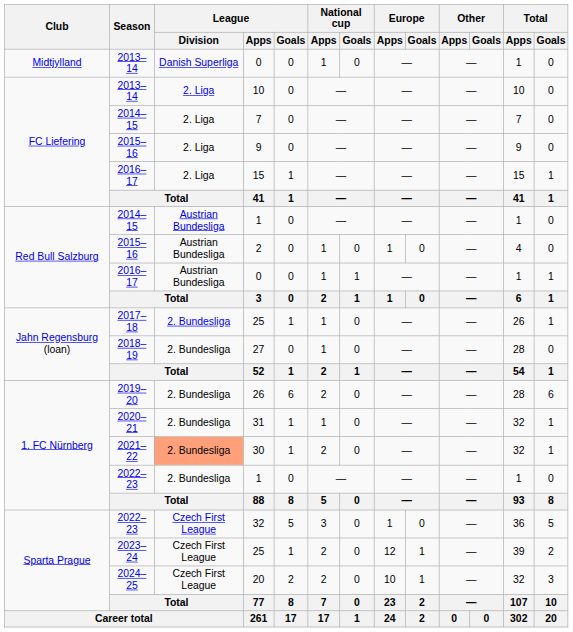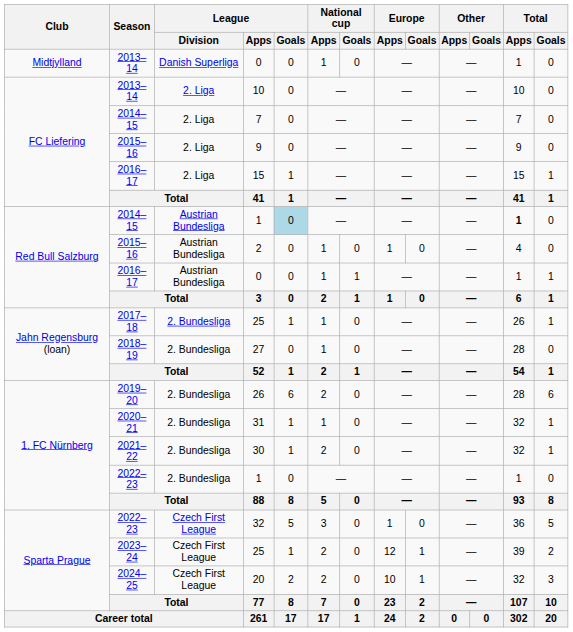(291, 220) no background -> (291, 220) lightblue background
(519, 220) normal -> (519, 220) bold
(199, 451) lightsalmon background -> (199, 451) no background
